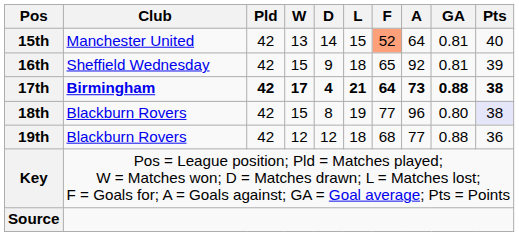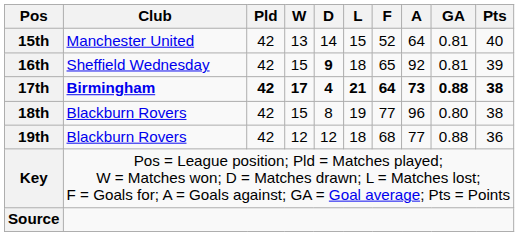(387, 40) lightsalmon background -> (387, 40) no background
(329, 64) normal -> (329, 64) bold
(495, 112) lavender background -> (495, 112) no background
